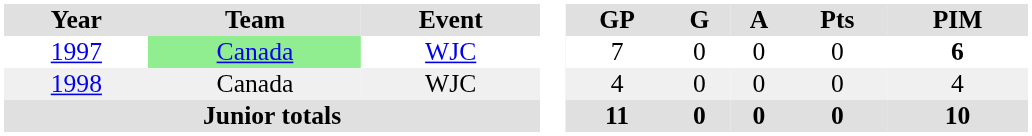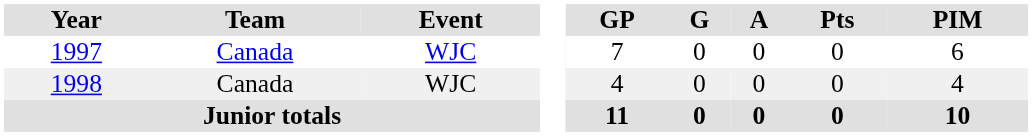(255, 51) lightgreen background -> (255, 51) no background
(958, 51) bold -> (958, 51) normal
